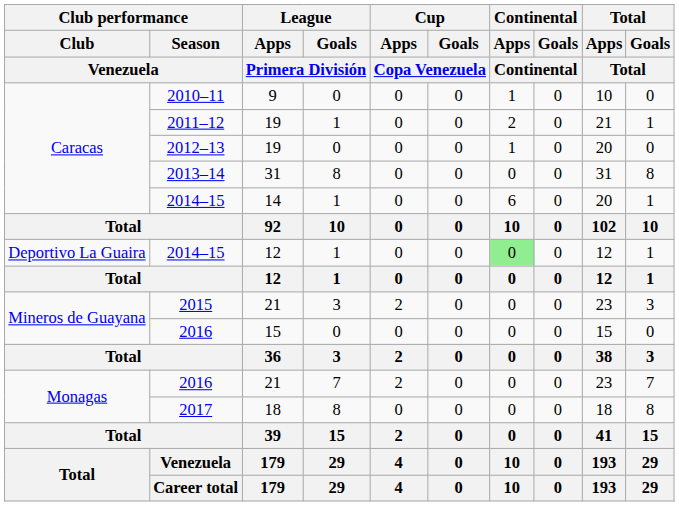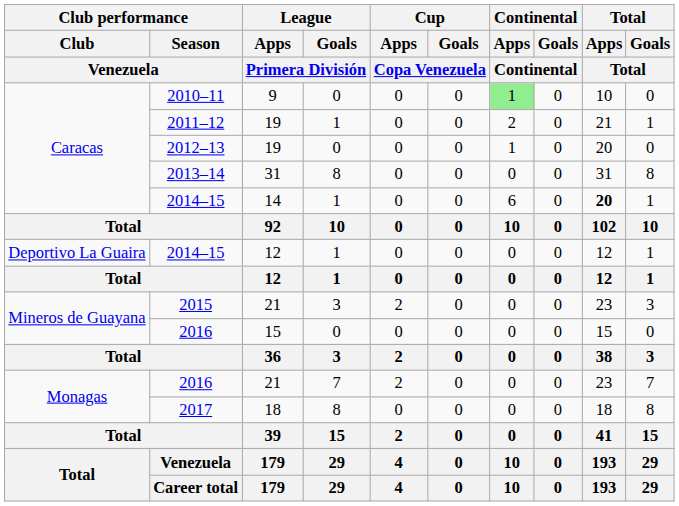(512, 95) no background -> (512, 95) lightgreen background
(604, 200) normal -> (604, 200) bold
(512, 252) lightgreen background -> (512, 252) no background
